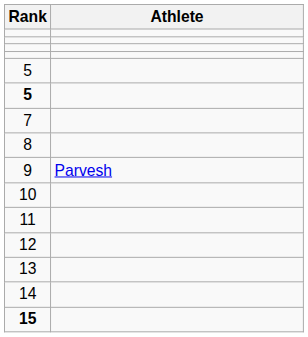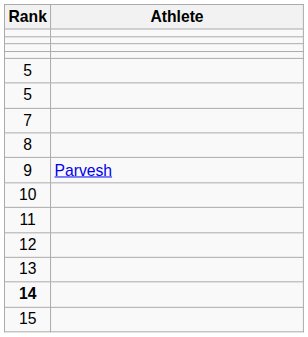(28, 95) bold -> (28, 95) normal
(28, 294) normal -> (28, 294) bold
(28, 319) bold -> (28, 319) normal
